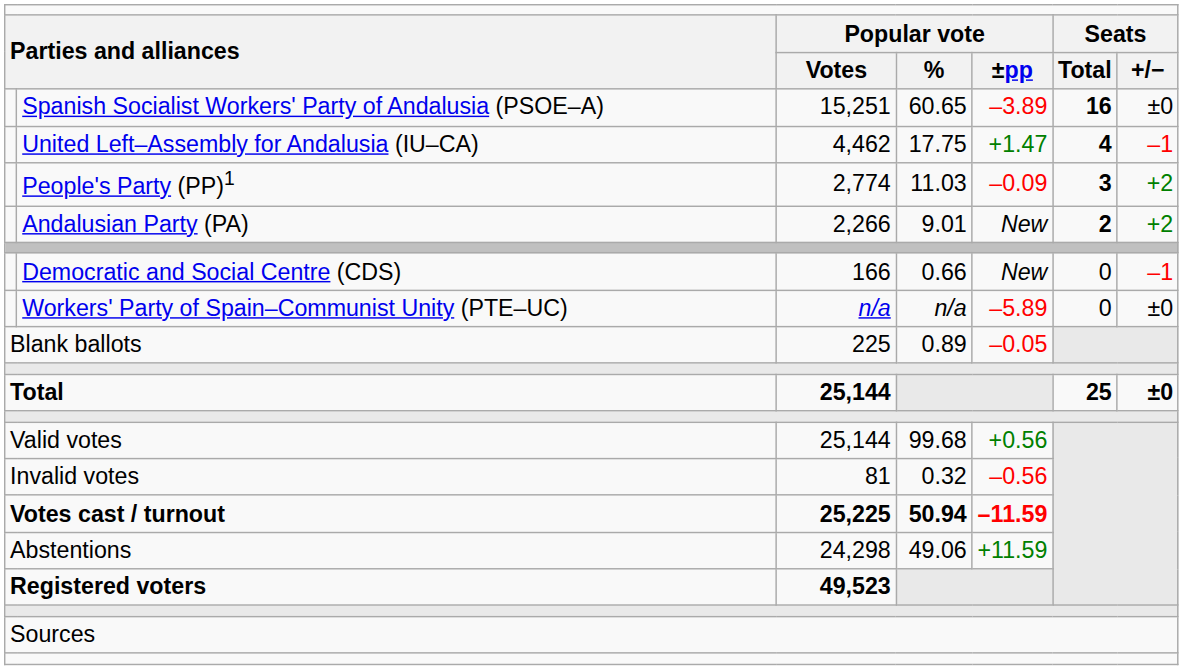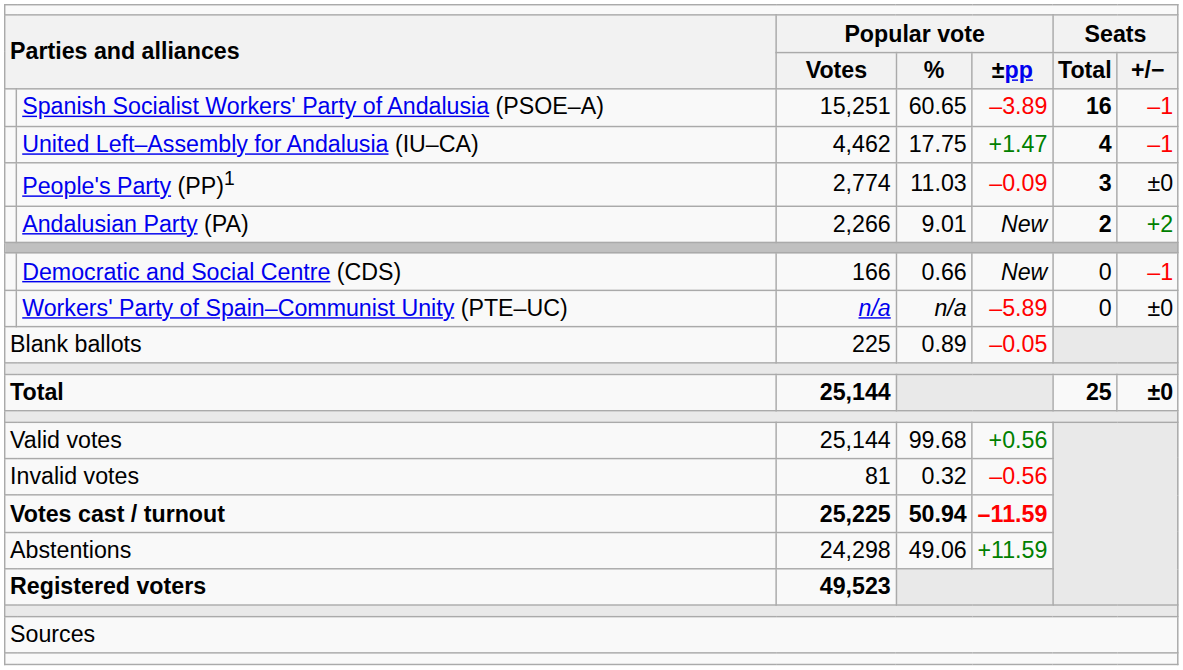(1160, 107) ±0 -> (1160, 107) –1
(1160, 183) +2 -> (1160, 183) ±0
